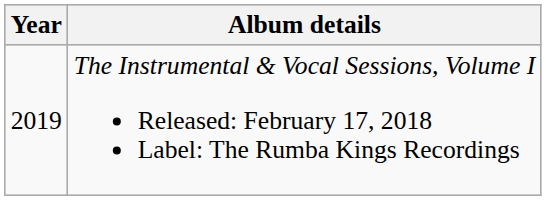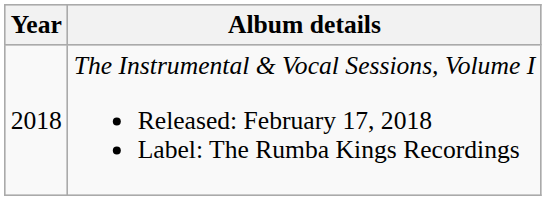(36, 119) 2019 -> (36, 119) 2018
